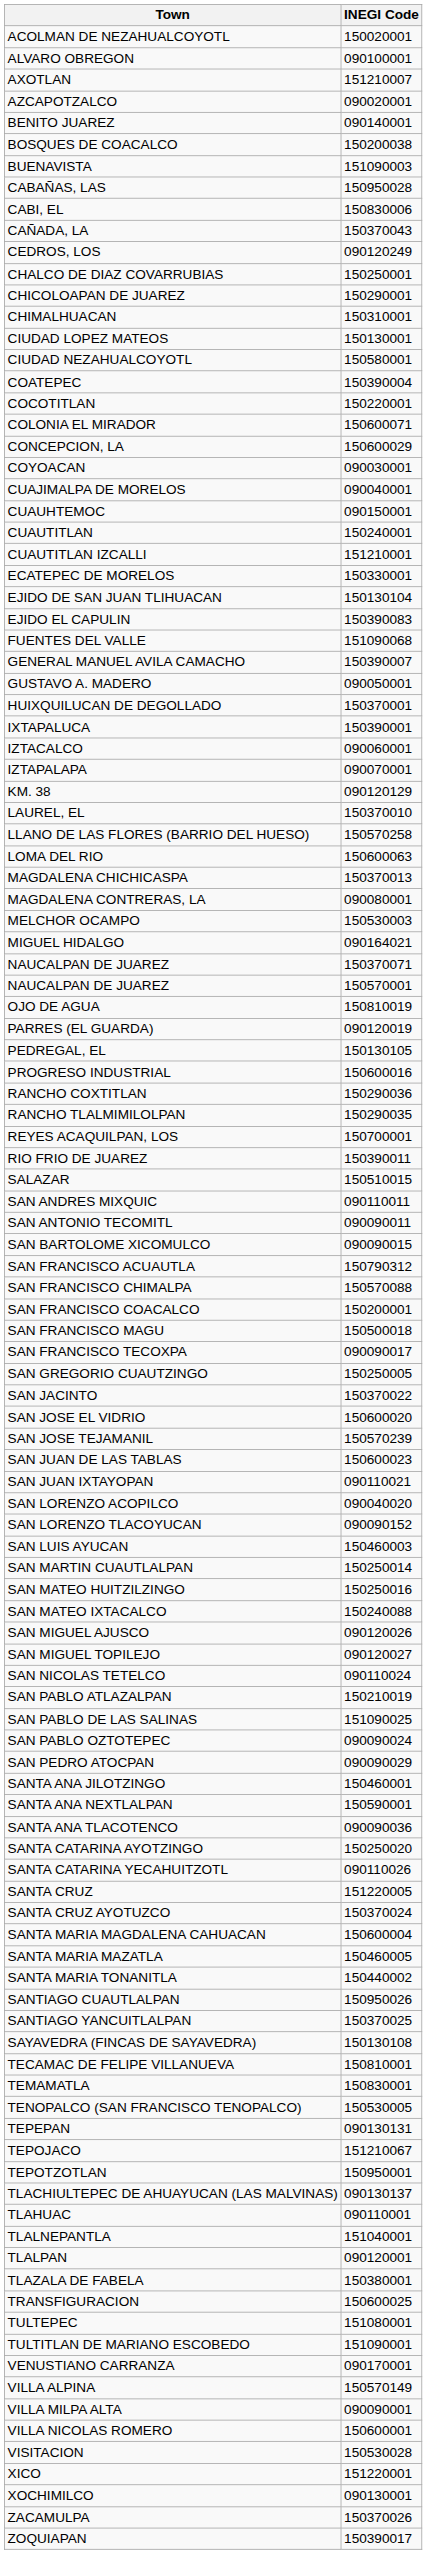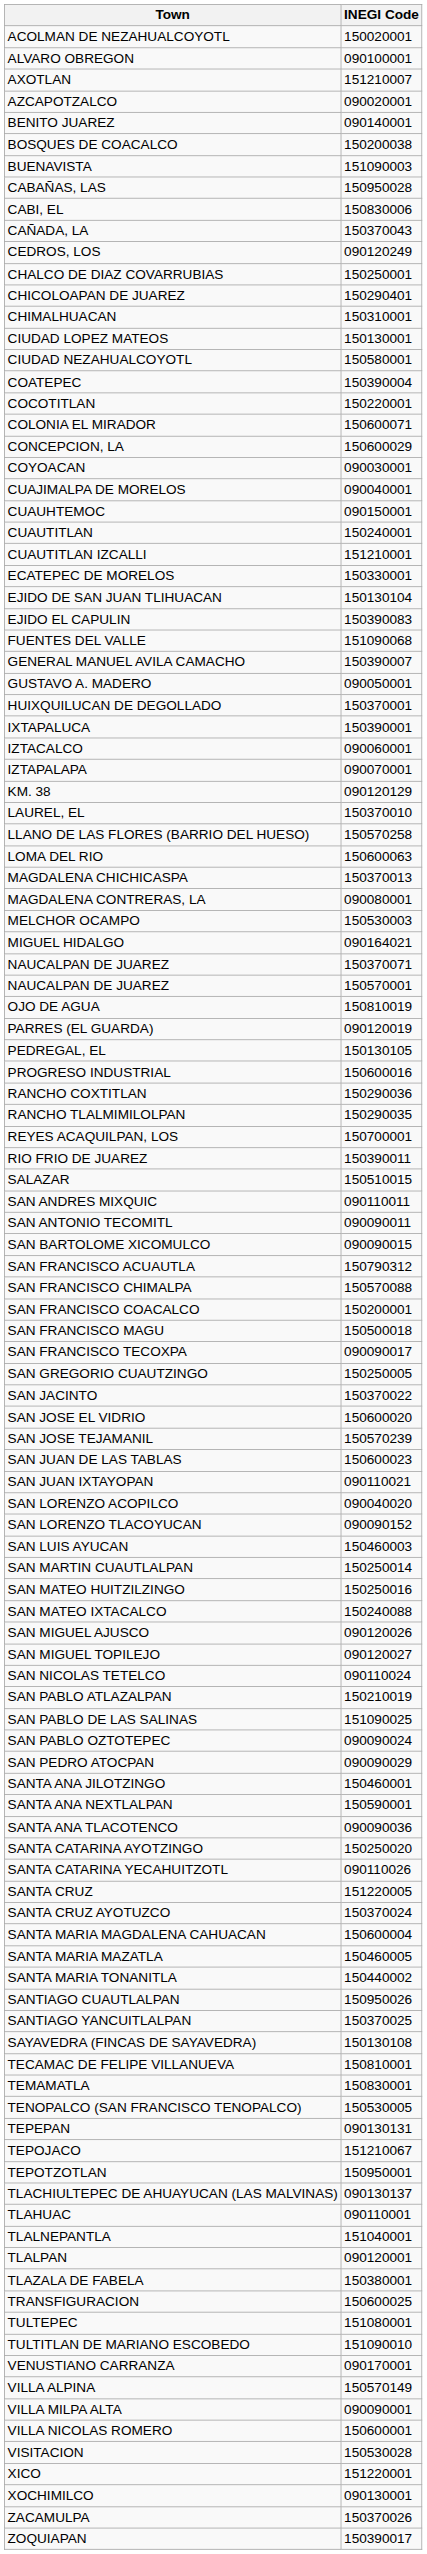(378, 295) 150290001 -> (378, 295) 150290401
(378, 2344) 151090001 -> (378, 2344) 151090010
